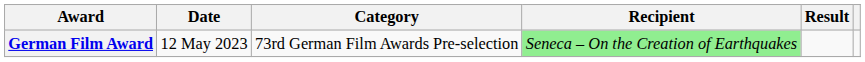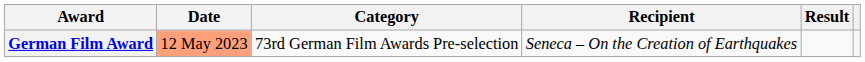(204, 43) no background -> (204, 43) lightsalmon background
(661, 43) lightgreen background -> (661, 43) no background
